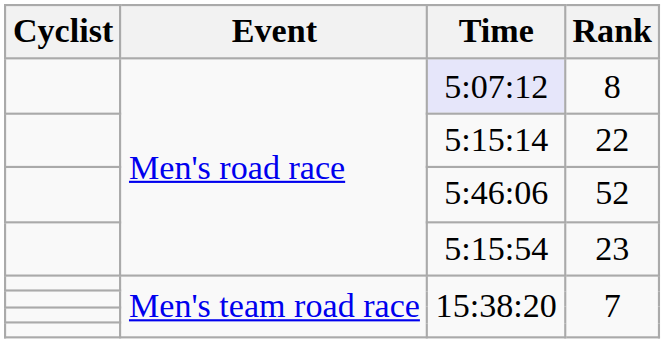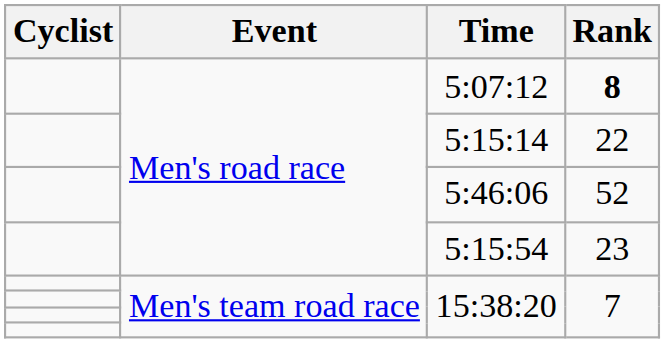(496, 85) lavender background -> (496, 85) no background
(612, 85) normal -> (612, 85) bold
